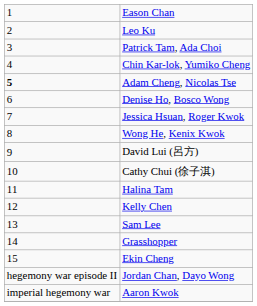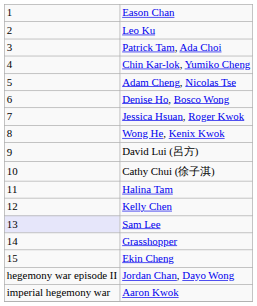(10, 82) bold -> (10, 82) normal
(12, 224) no background -> (12, 224) lavender background
